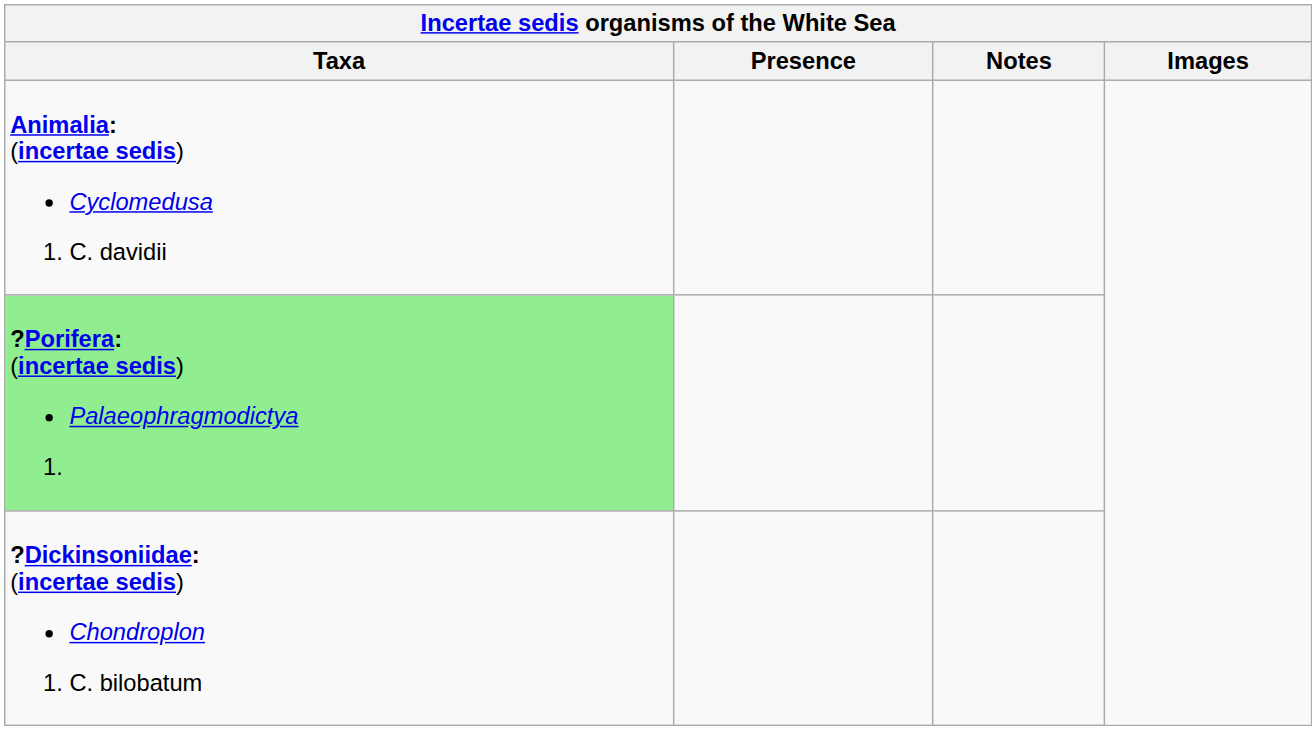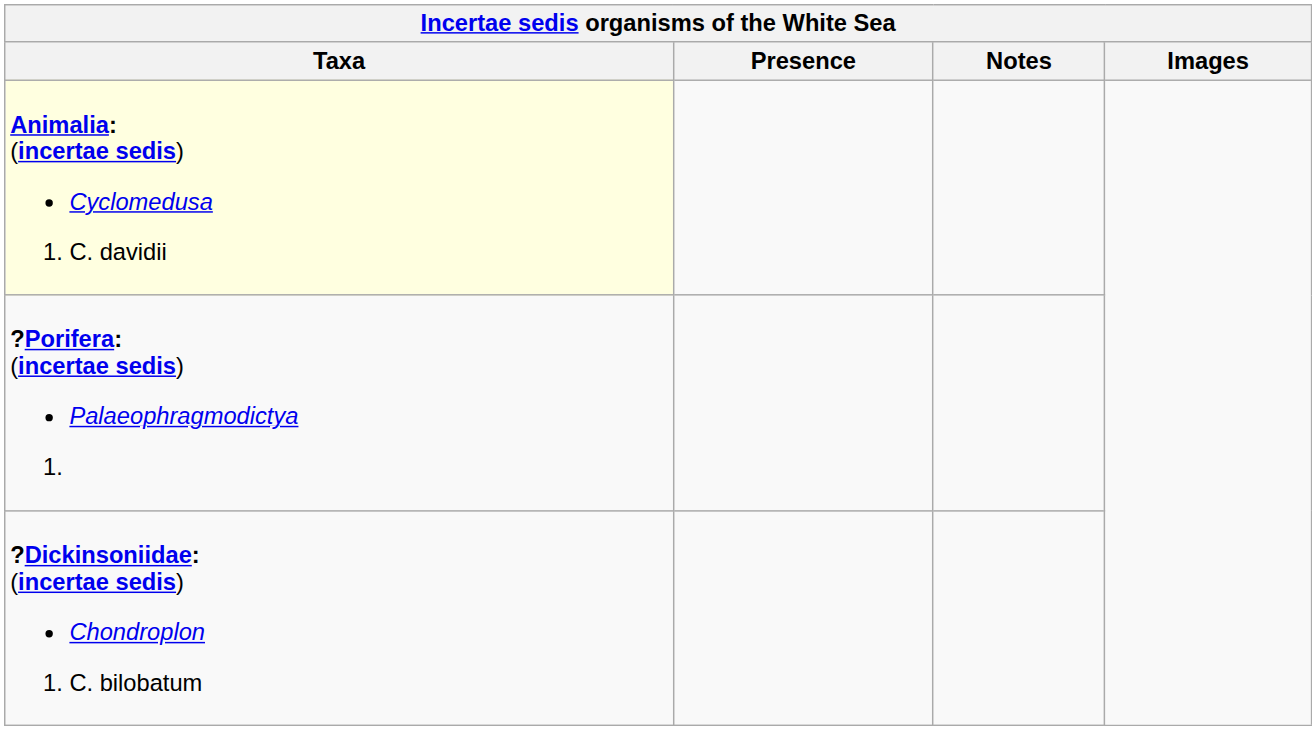(339, 189) no background -> (339, 189) lightyellow background
(339, 404) lightgreen background -> (339, 404) no background
